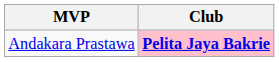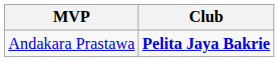(206, 43) pink background -> (206, 43) no background
